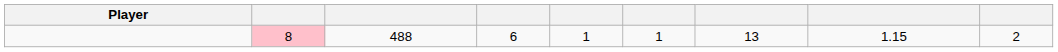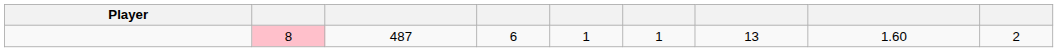(401, 36) 488 -> (401, 36) 487
(894, 36) 1.15 -> (894, 36) 1.60
